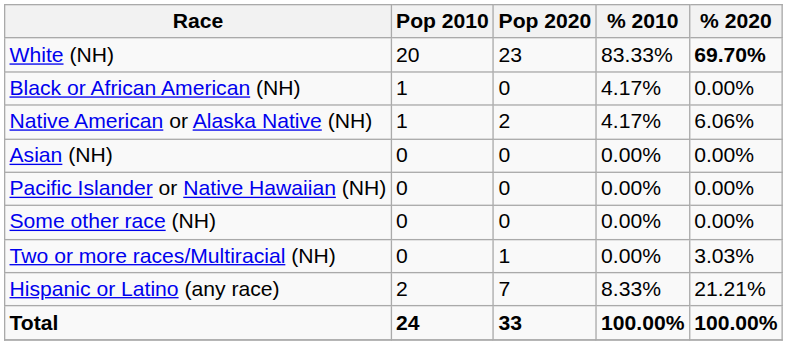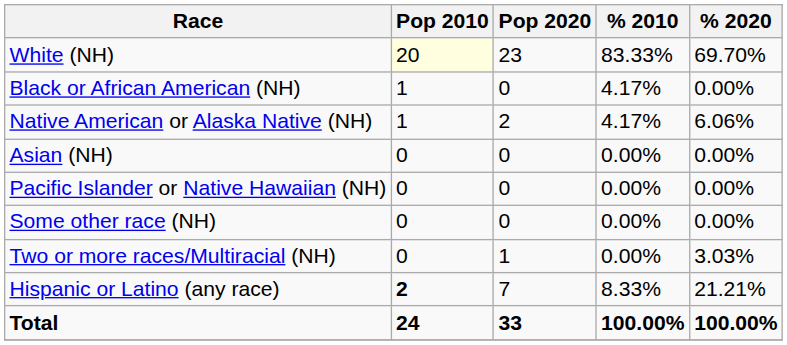(408, 54) no background -> (408, 54) lightyellow background
(730, 54) bold -> (730, 54) normal
(402, 289) normal -> (402, 289) bold
